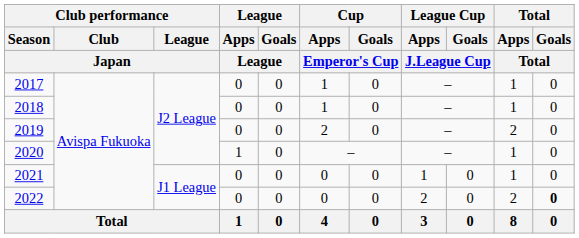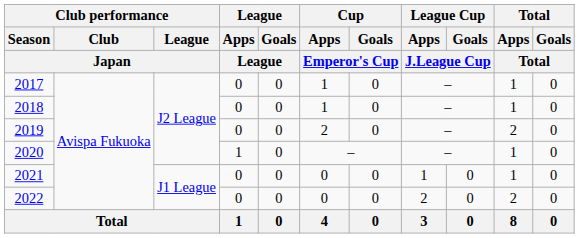(554, 198) bold -> (554, 198) normal
